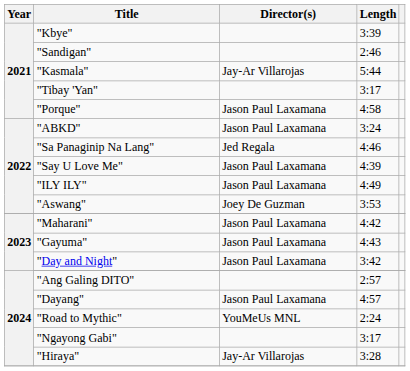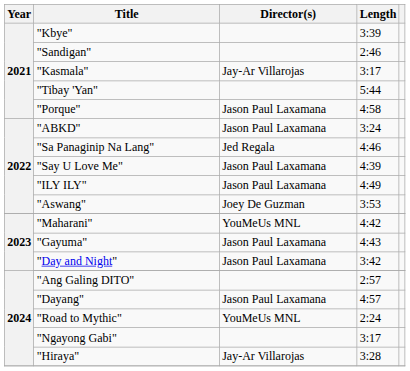(370, 71) 5:44 -> (370, 71) 3:17
(370, 90) 3:17 -> (370, 90) 5:44
(274, 223) Jason Paul Laxamana -> (261, 223) YouMeUs MNL
